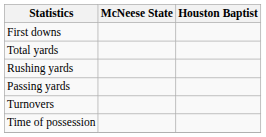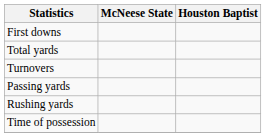rows swapped: (40, 68) <-> (30, 104)
